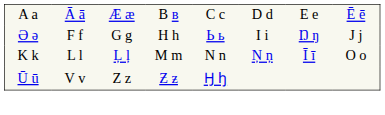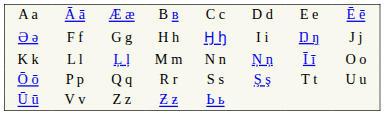(215, 35) Ь ь -> (215, 38) Ꜧ ꜧ
+ row: (28, 79)
(215, 79) Ꜧ ꜧ -> (215, 100) Ь ь
